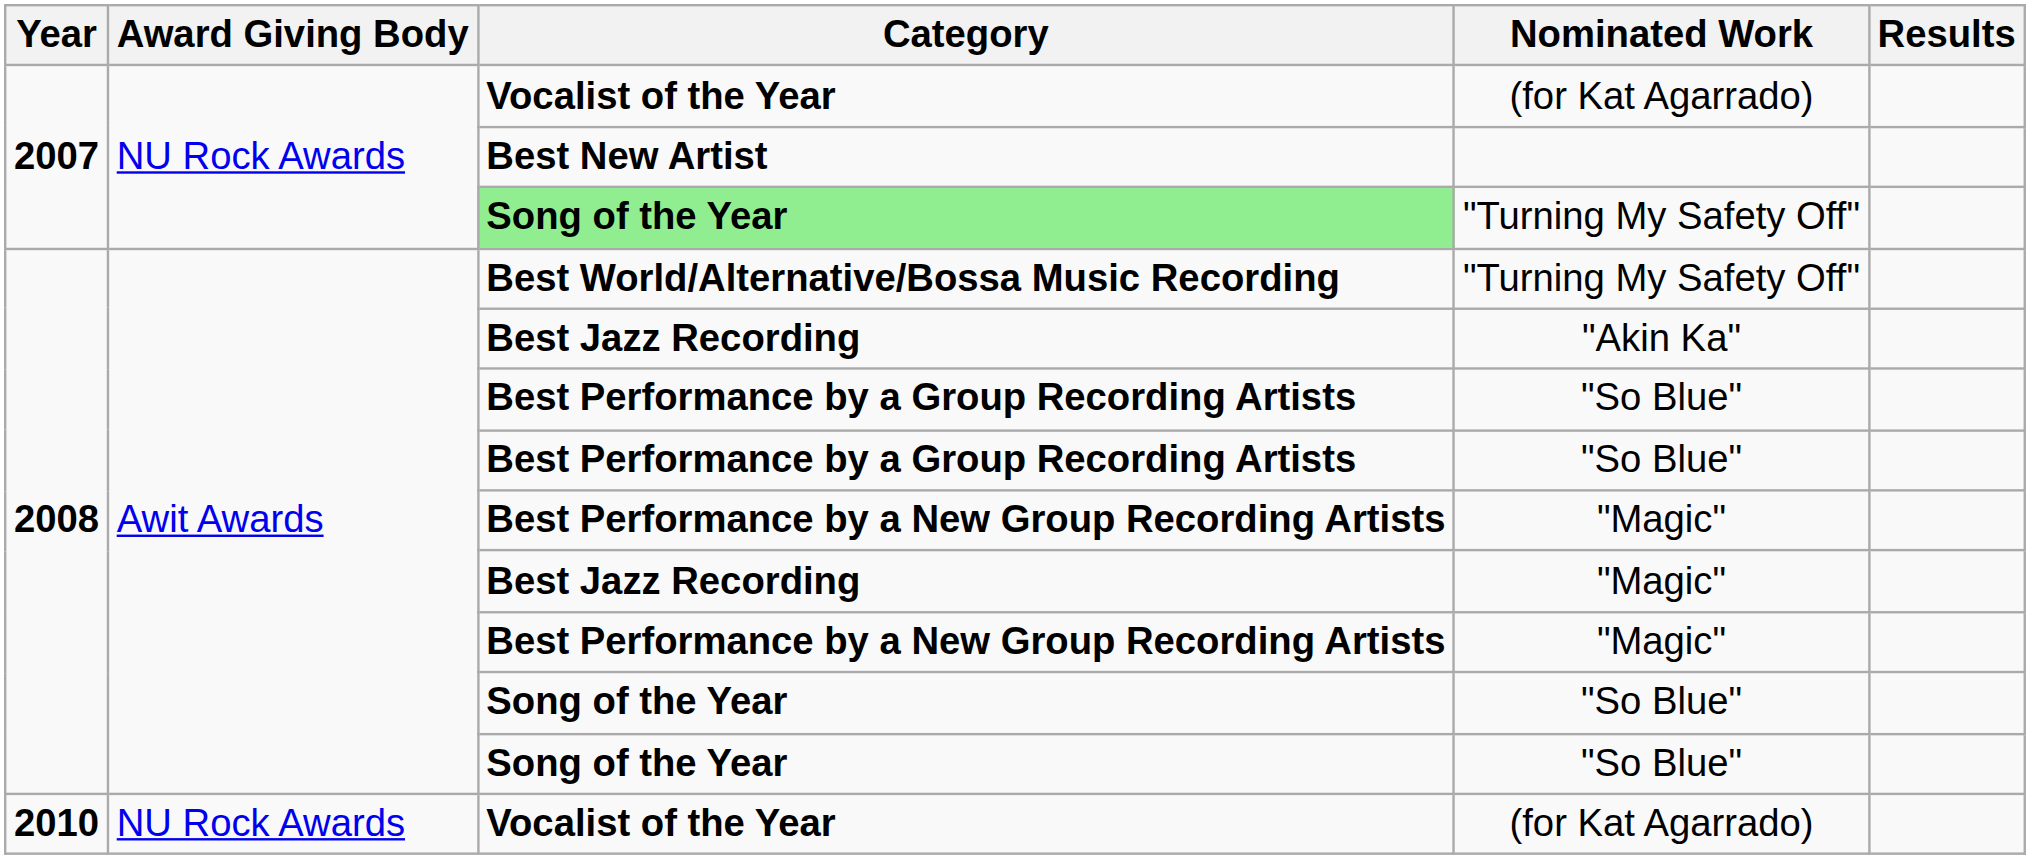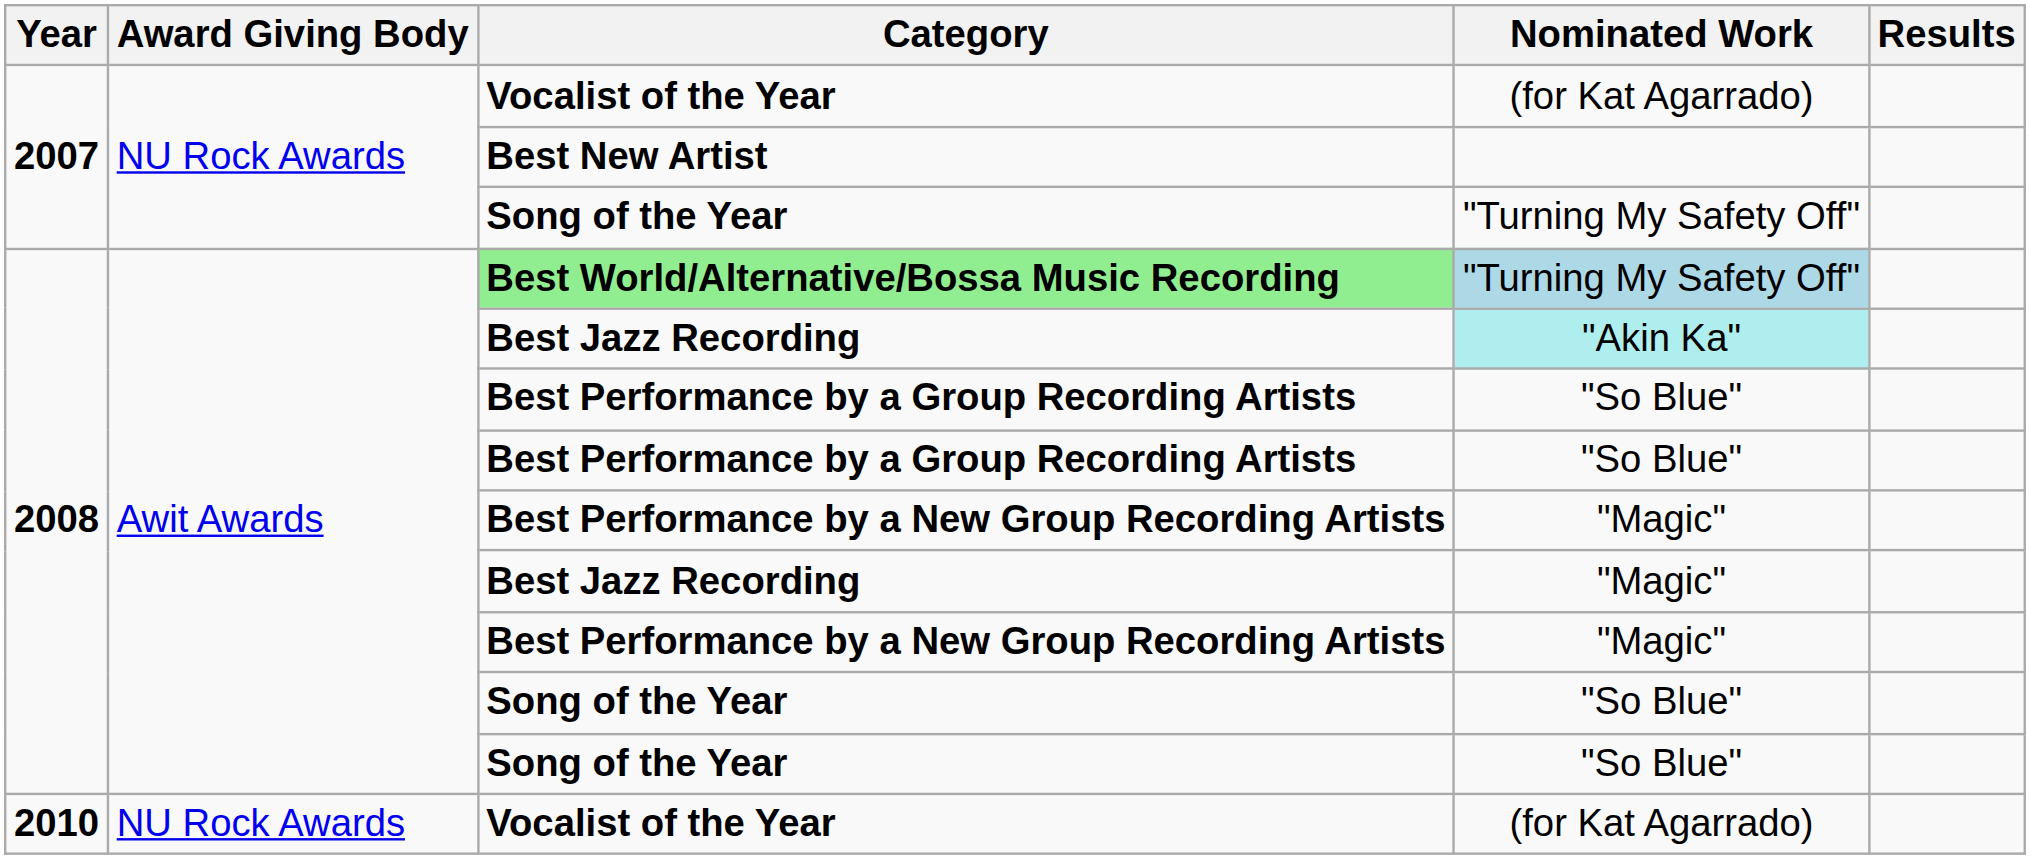(637, 216) lightgreen background -> (637, 216) no background
(913, 277) no background -> (913, 277) lightgreen background
(1662, 277) no background -> (1662, 277) lightblue background
(1662, 338) no background -> (1662, 338) paleturquoise background
